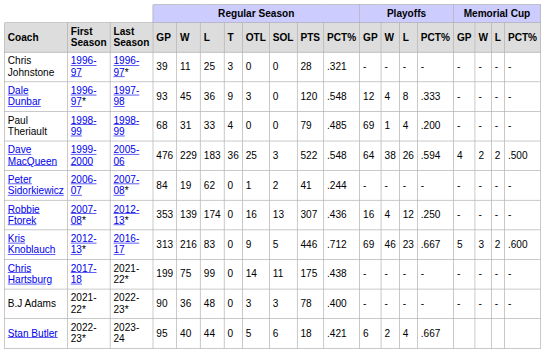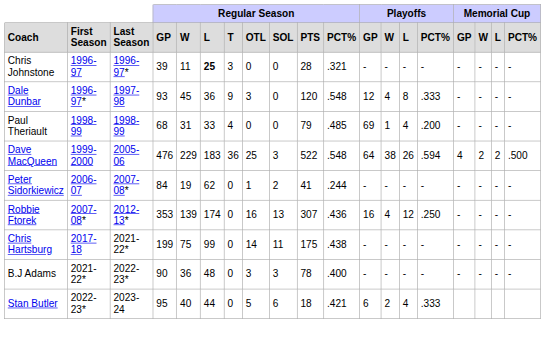(209, 67) normal -> (209, 67) bold
- row: (32, 244)
(431, 333) .667 -> (431, 304) .333
